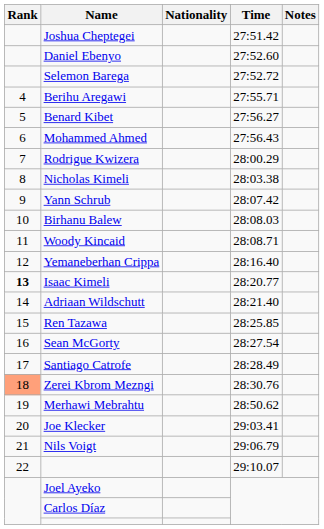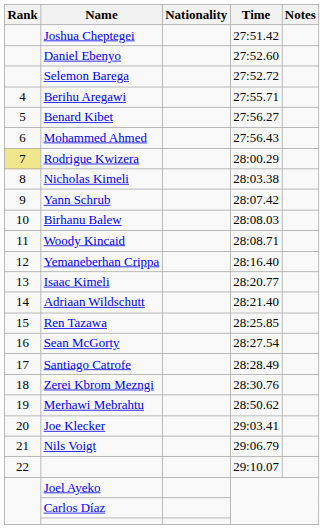(23, 158) no background -> (23, 158) khaki background
(23, 281) bold -> (23, 281) normal
(23, 384) lightsalmon background -> (23, 384) no background
